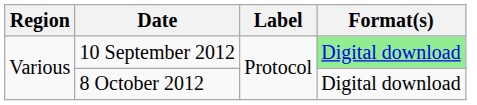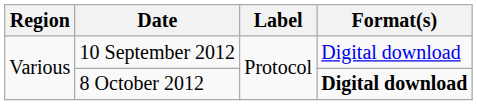(391, 52) lightgreen background -> (391, 52) no background
(391, 83) normal -> (394, 83) bold
